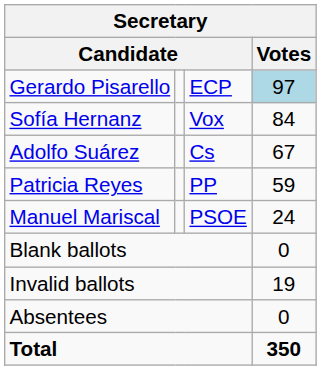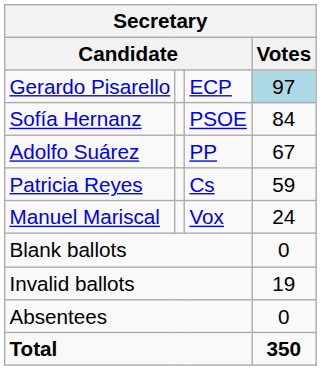(207, 119) Vox -> (218, 119) PSOE
(202, 152) Cs -> (203, 152) PP
(203, 185) PP -> (202, 185) Cs
(218, 218) PSOE -> (207, 218) Vox
